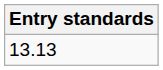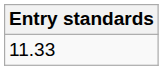(33, 49) 13.13 -> (32, 49) 11.33
